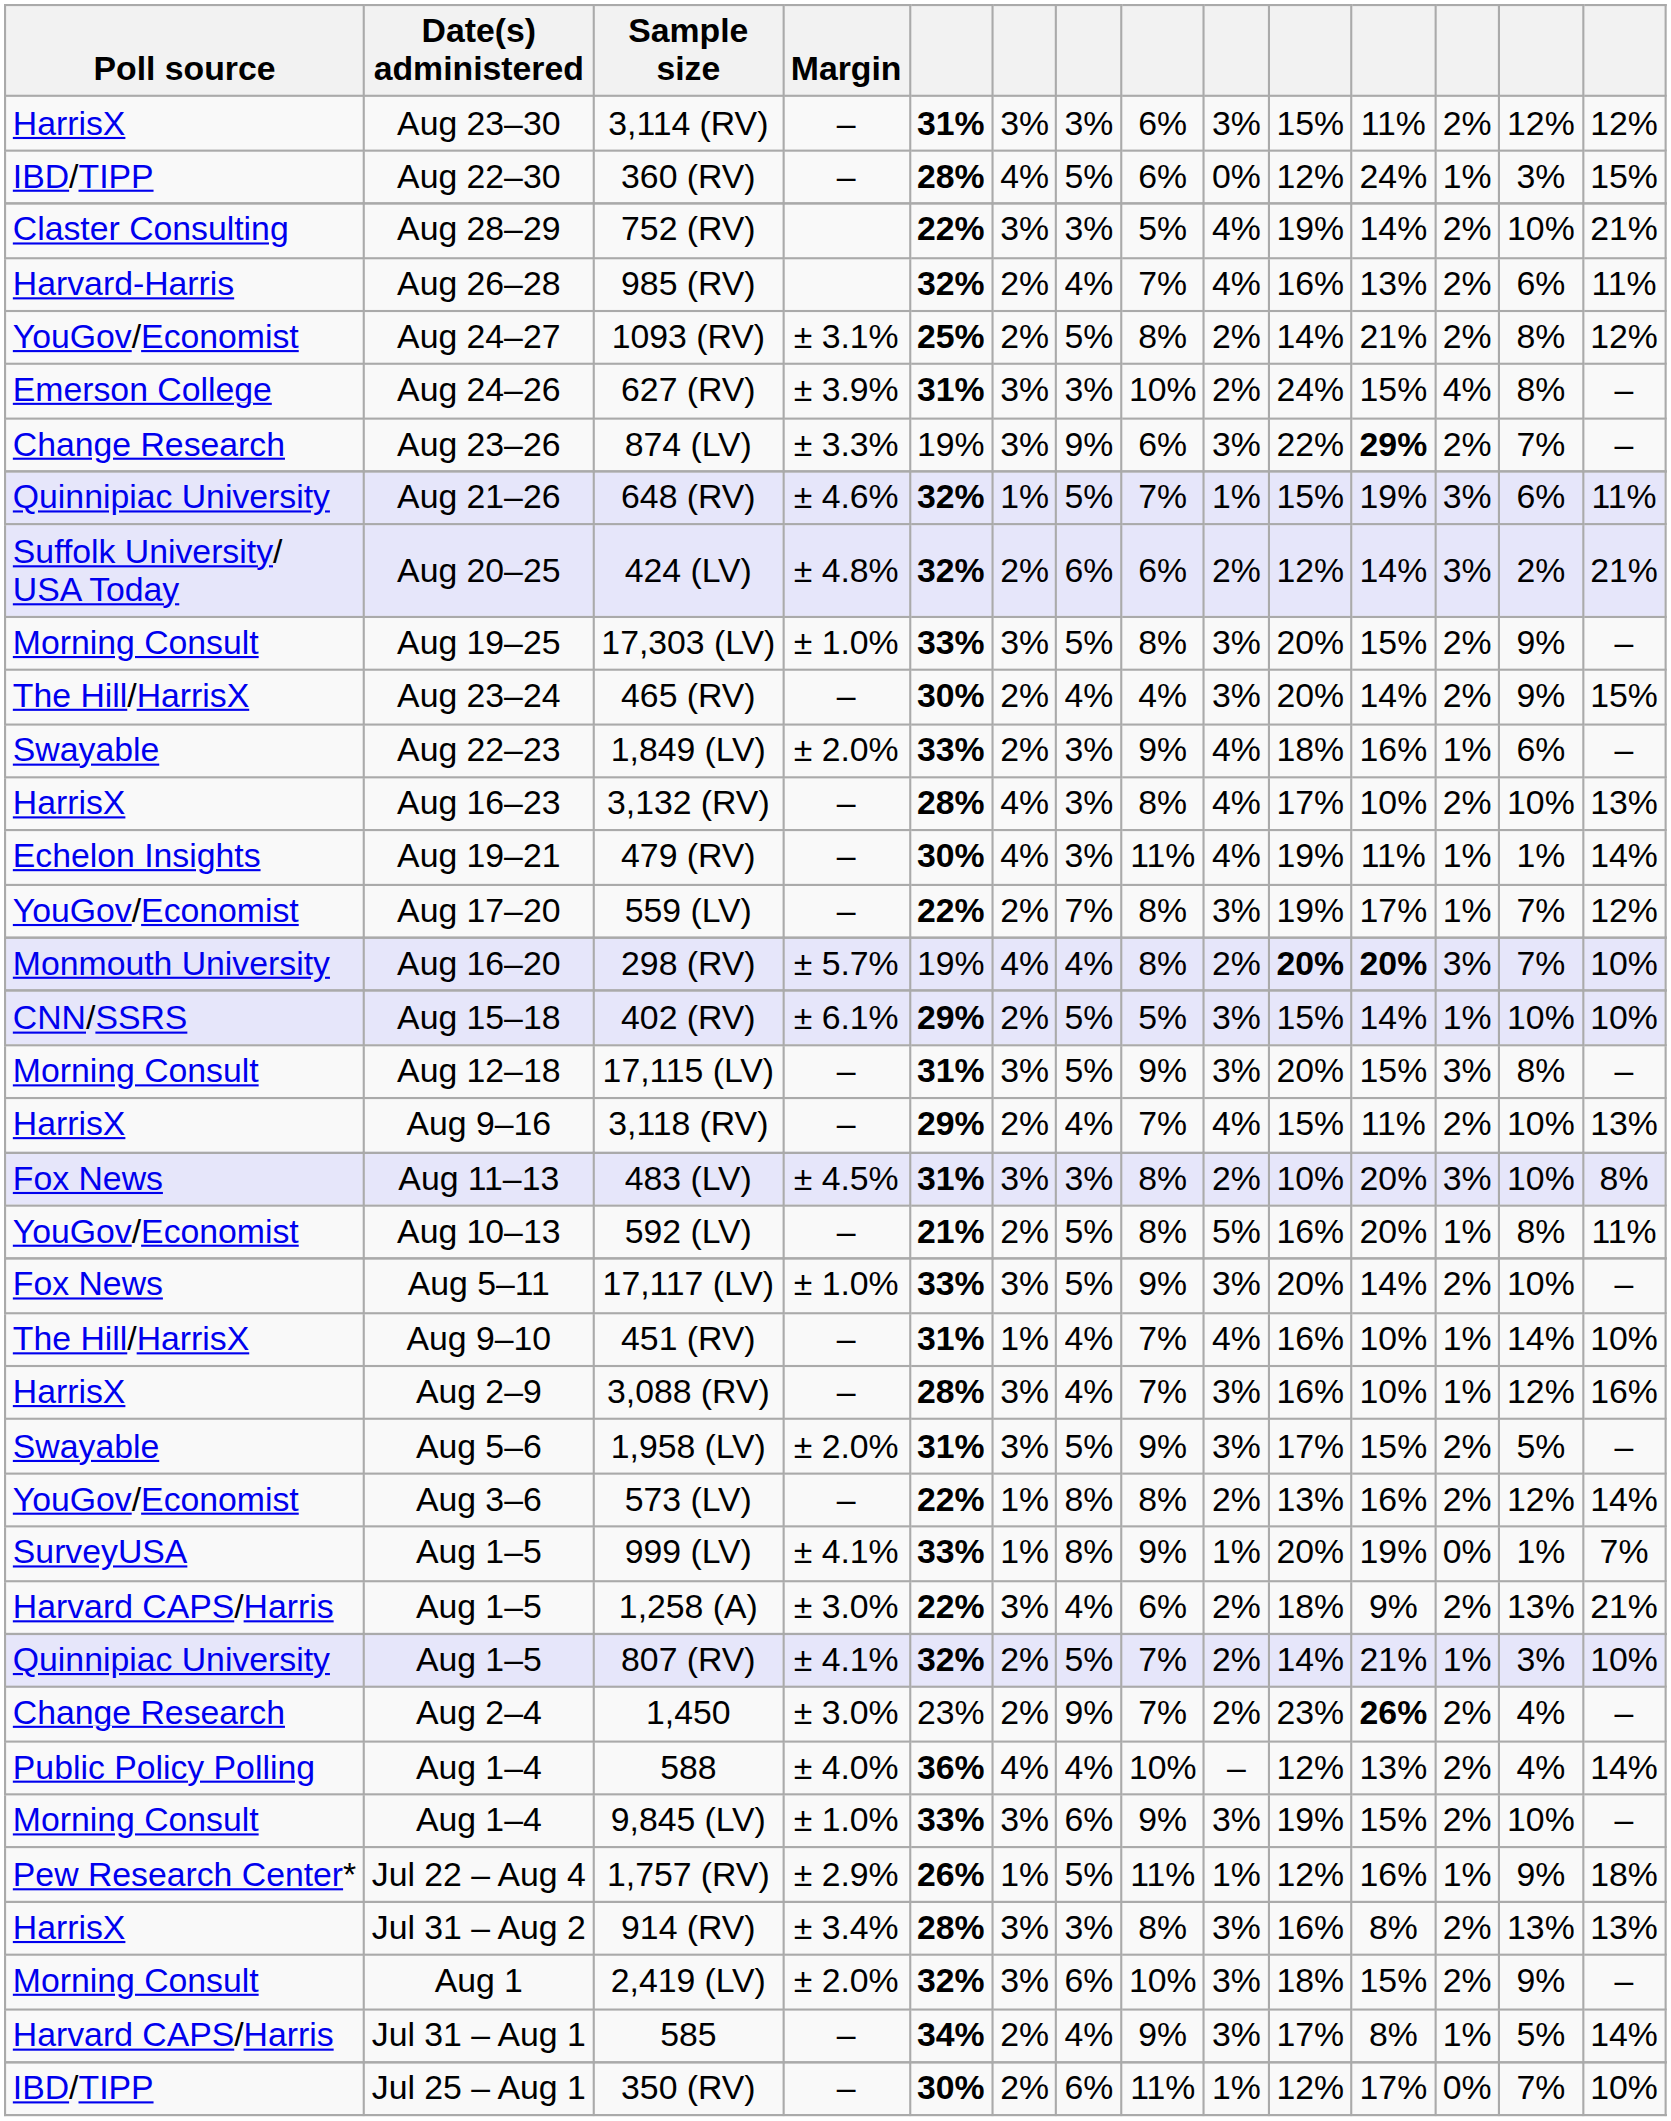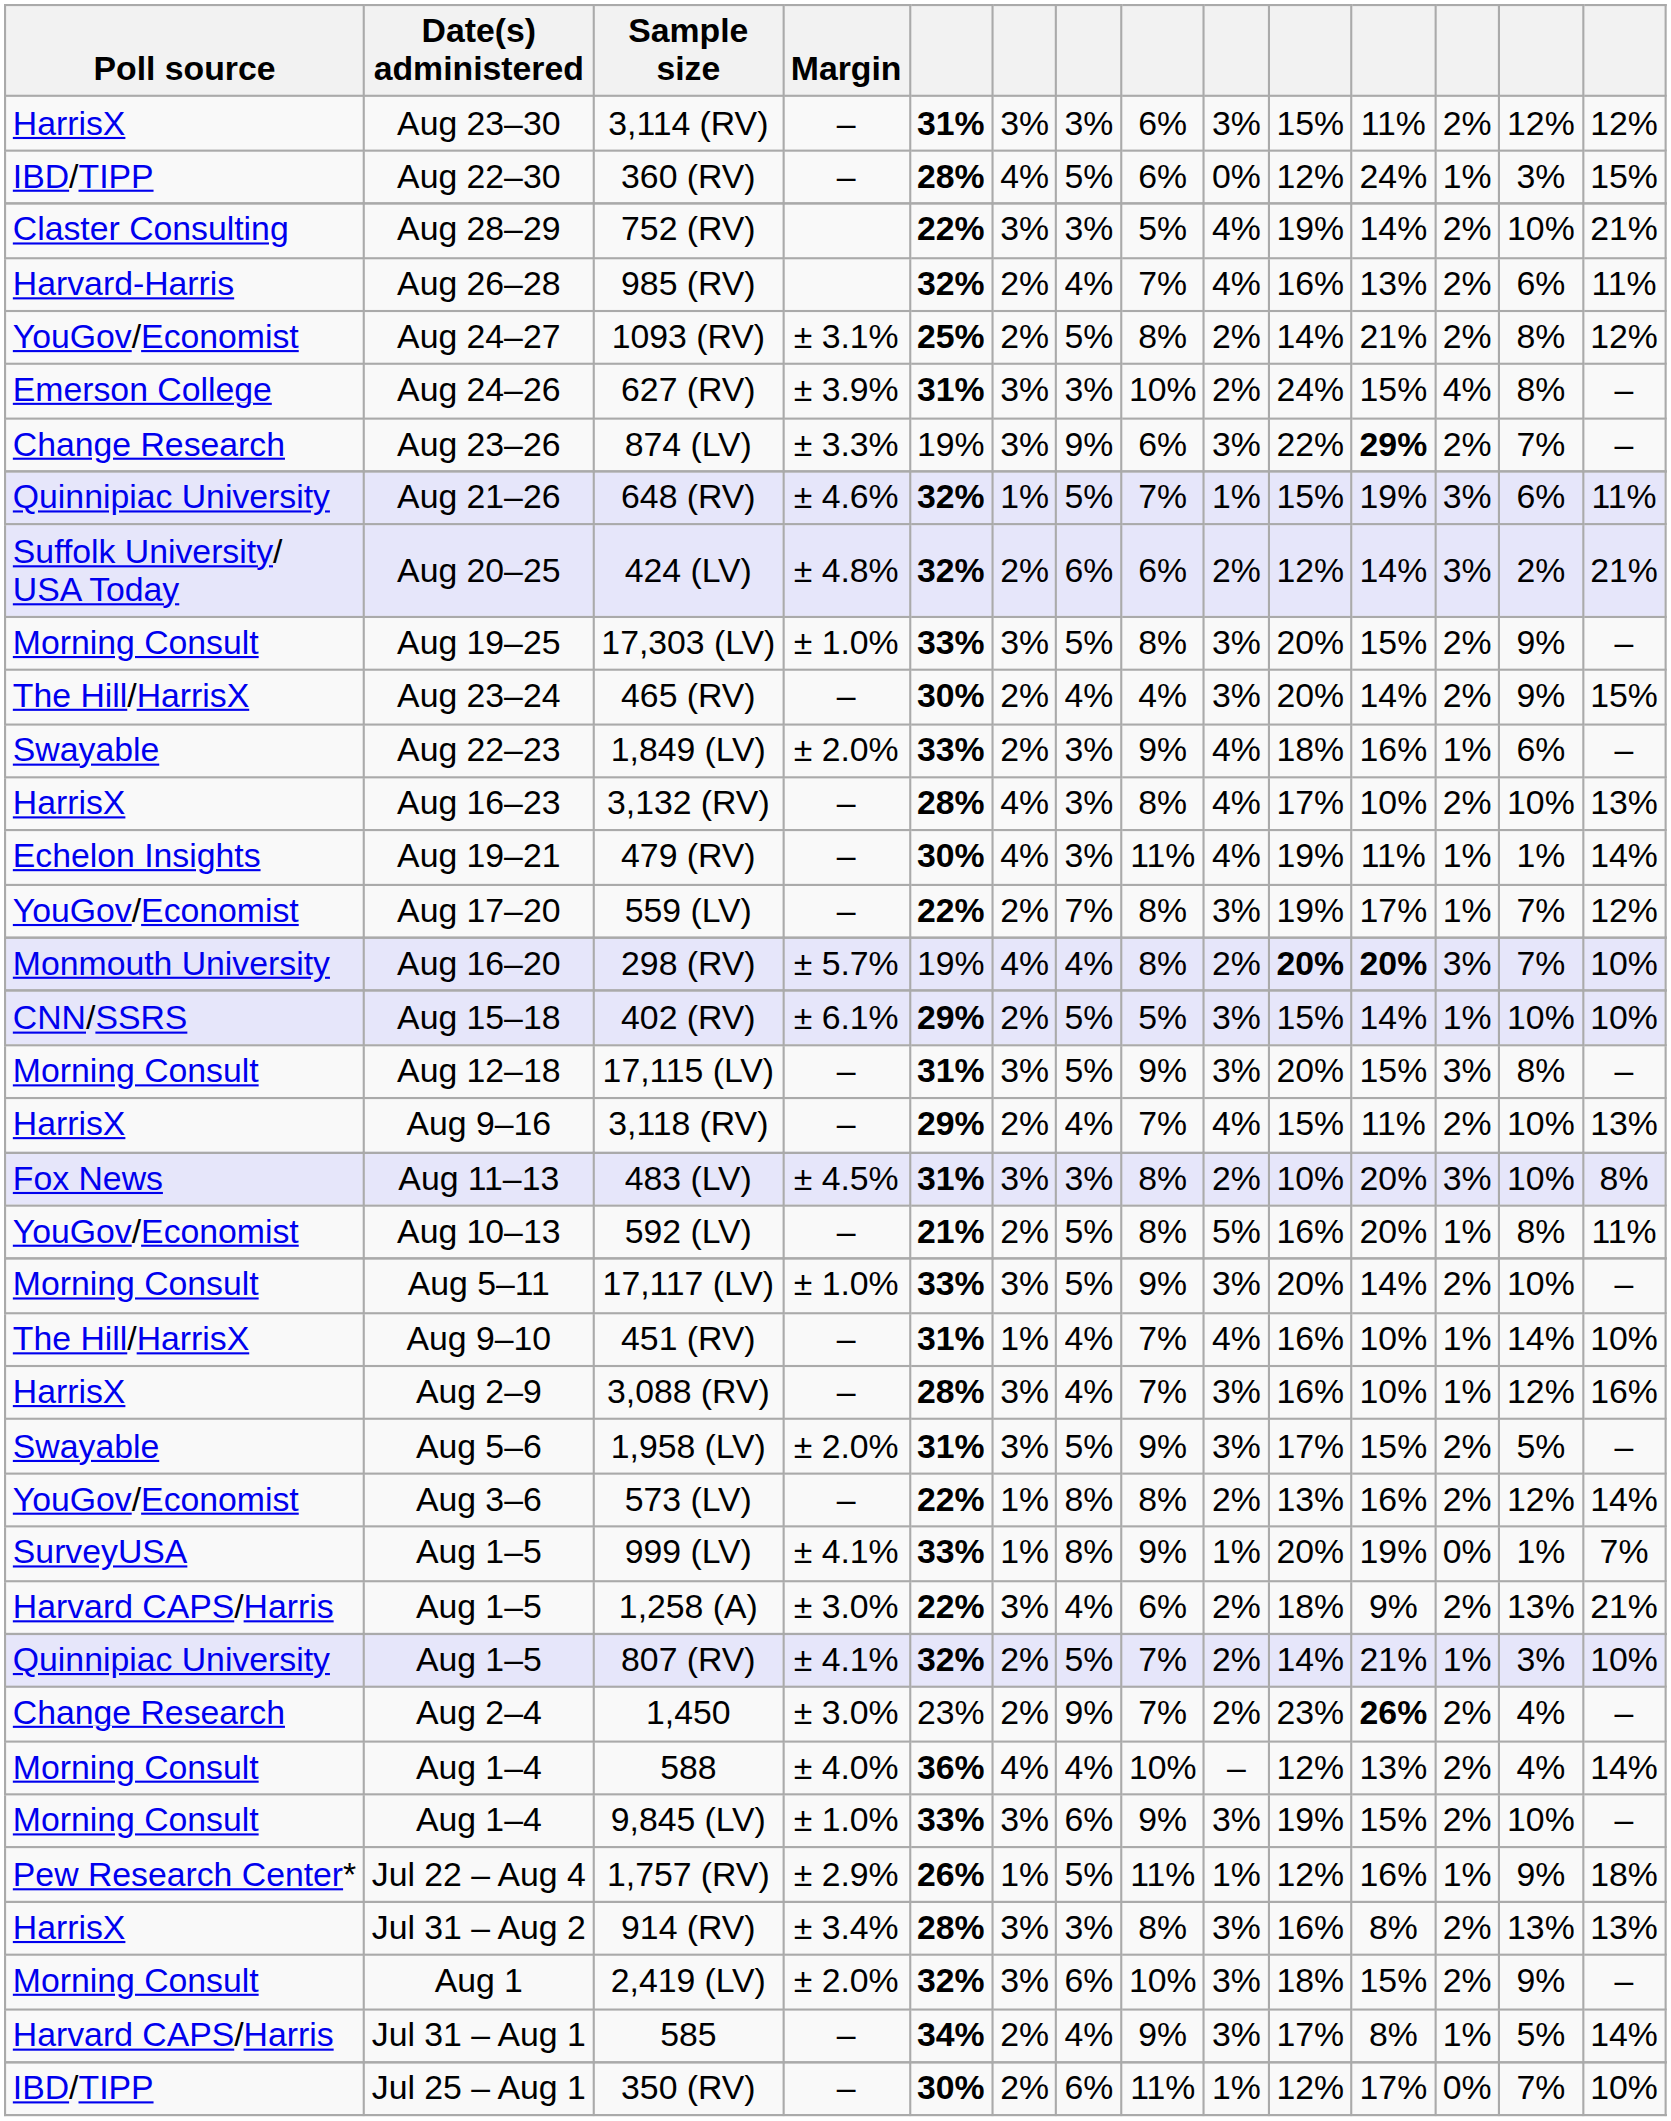(88, 1285) Fox News -> (136, 1285) Morning Consult
(164, 1767) Public Policy Polling -> (136, 1767) Morning Consult
